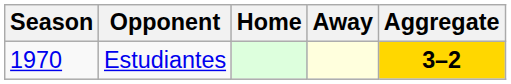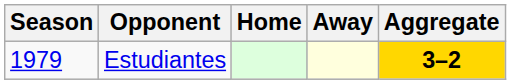(36, 60) 1970 -> (36, 60) 1979
